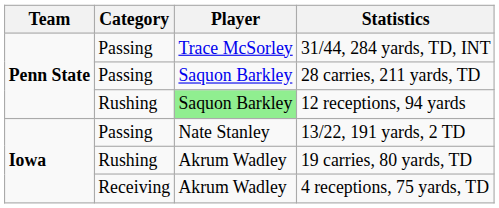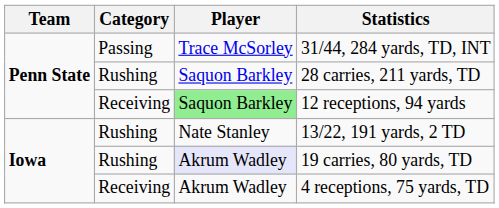(125, 75) Passing -> (128, 75) Rushing
(128, 103) Rushing -> (134, 103) Receiving
(125, 132) Passing -> (128, 132) Rushing
(233, 160) no background -> (233, 160) lavender background
